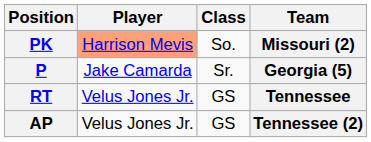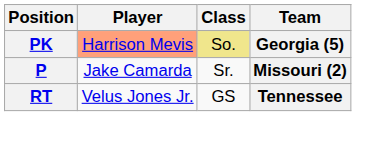(223, 44) no background -> (223, 44) khaki background
(308, 44) Missouri (2) -> (300, 44) Georgia (5)
(308, 70) Georgia (5) -> (300, 70) Missouri (2)
- row: (41, 123)
